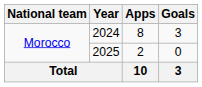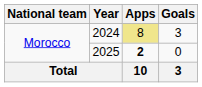(140, 33) no background -> (140, 33) khaki background
(140, 52) normal -> (140, 52) bold
